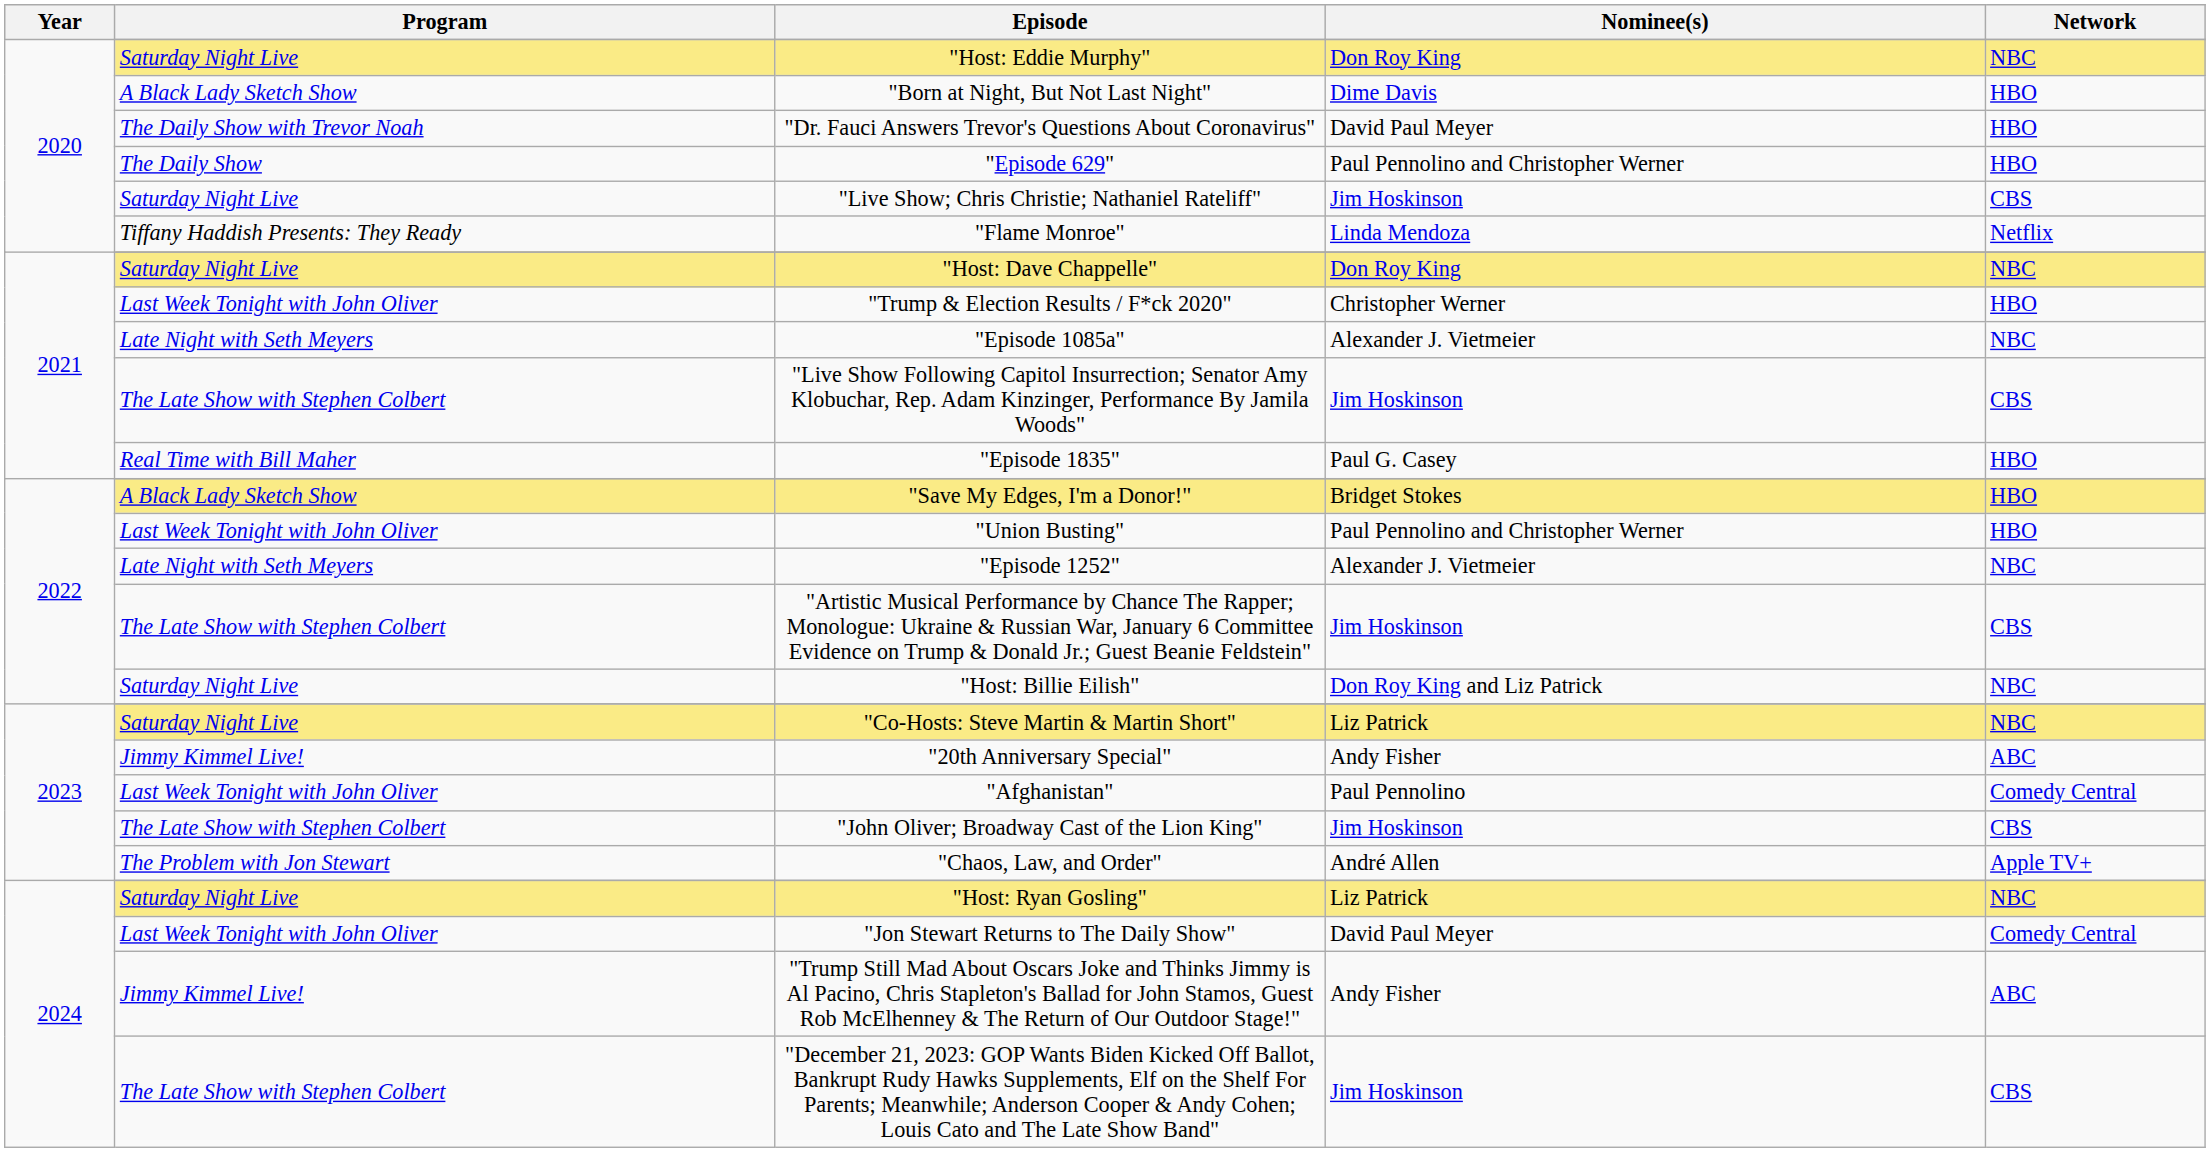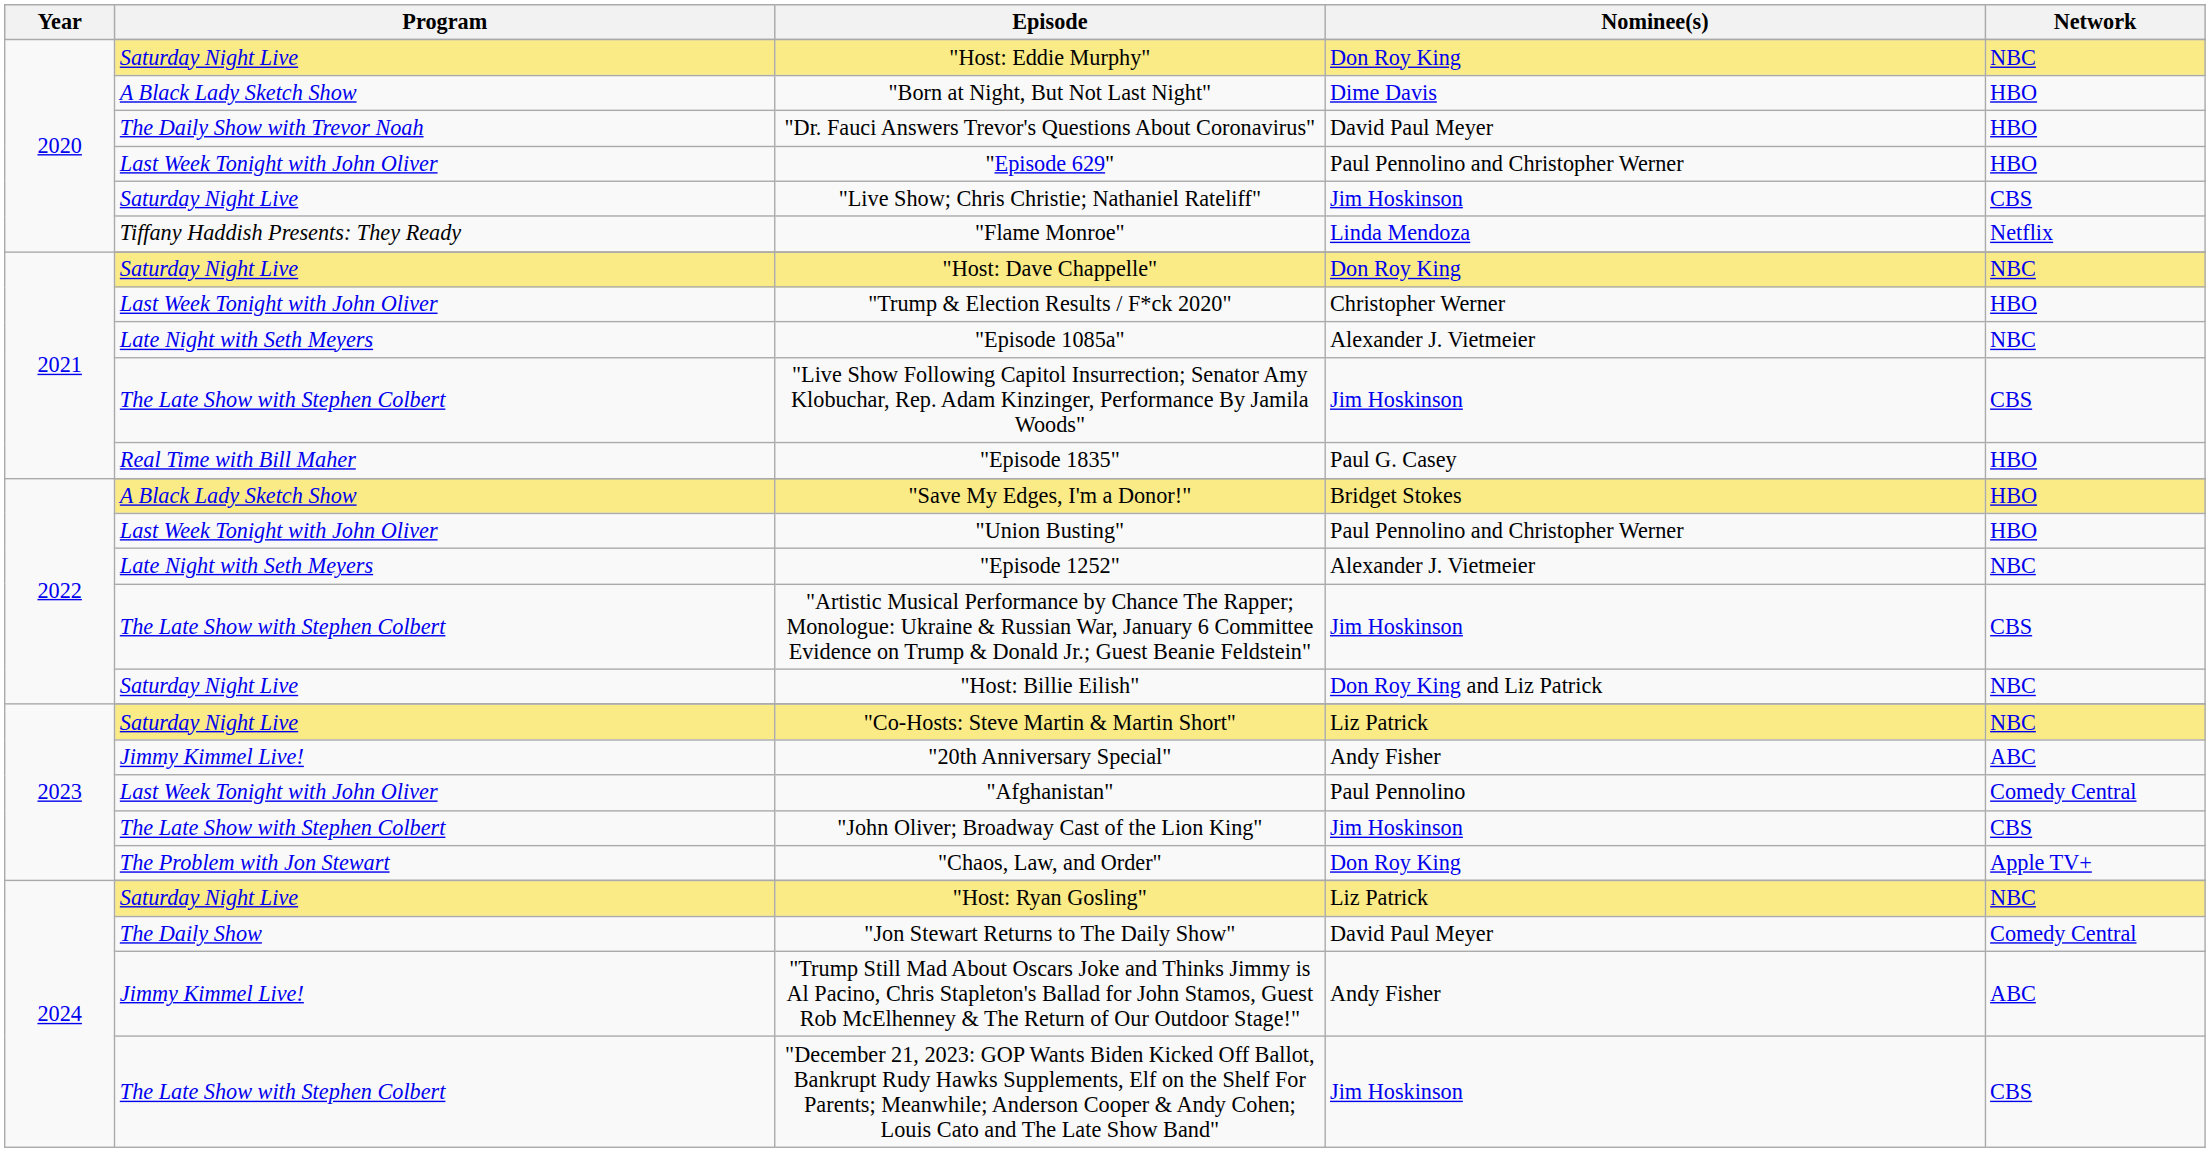(191, 163) The Daily Show -> (279, 163) Last Week Tonight with John Oliver
(1385, 862) André Allen -> (1396, 862) Don Roy King
(279, 933) Last Week Tonight with John Oliver -> (191, 933) The Daily Show
